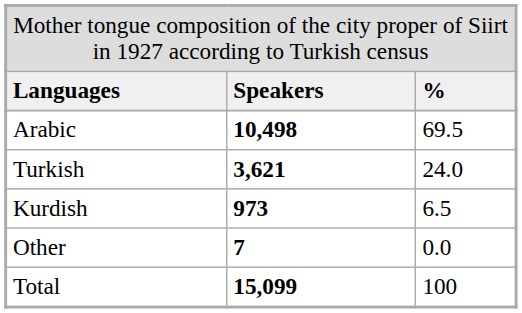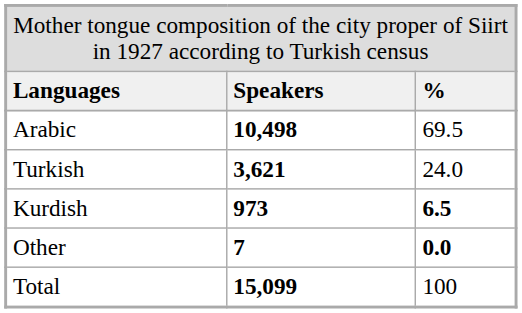(437, 208) normal -> (437, 208) bold
(437, 247) normal -> (437, 247) bold
